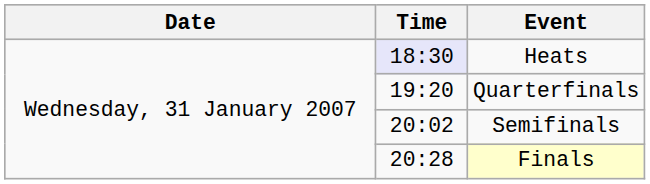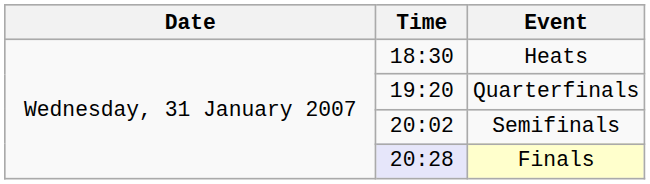(422, 57) lavender background -> (422, 57) no background
(422, 161) no background -> (422, 161) lavender background
